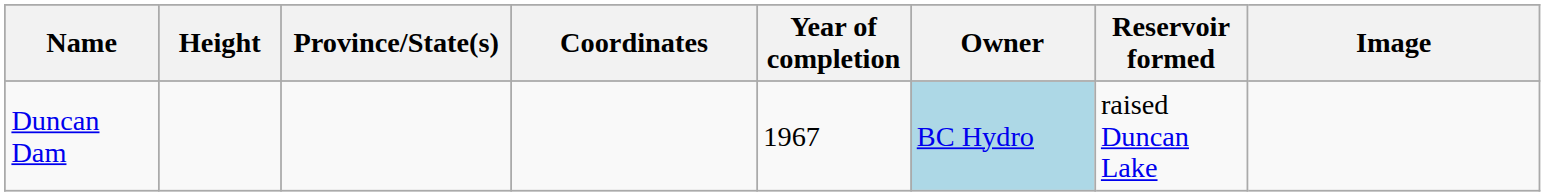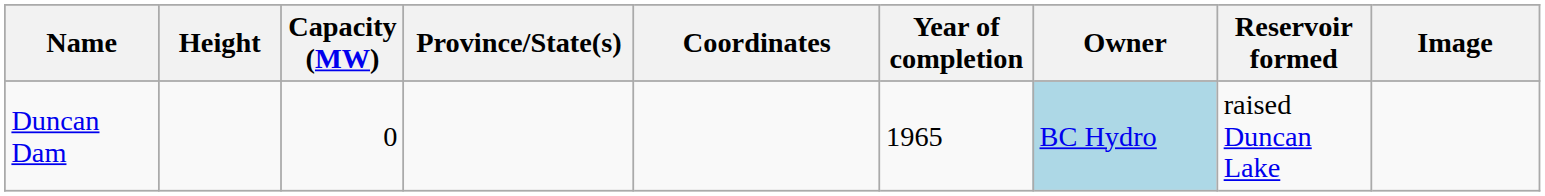+ column: (342, 42)
(792, 135) 1967 -> (914, 135) 1965
